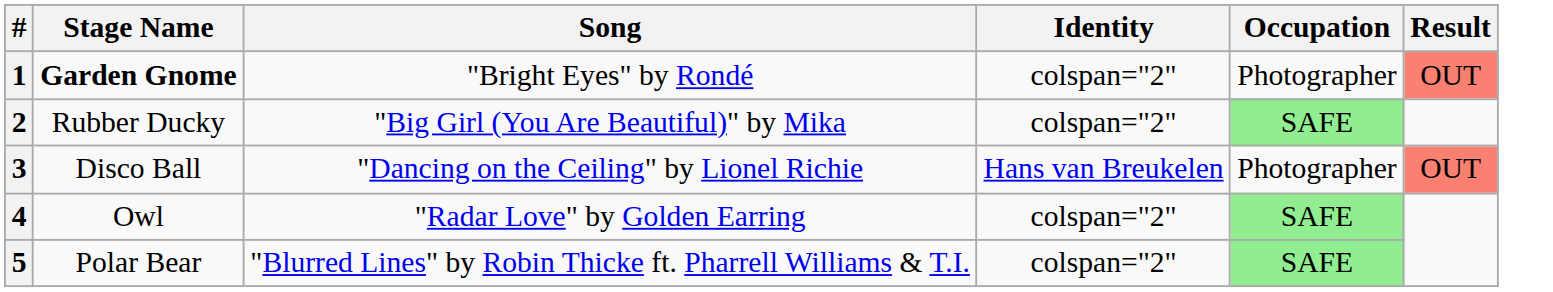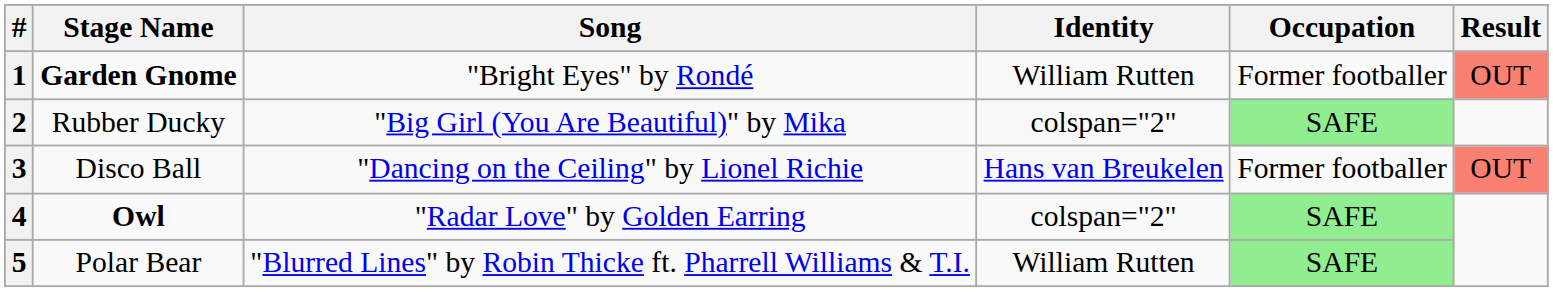(1104, 74) colspan="2" -> (1104, 74) William Rutten
(1317, 74) Photographer -> (1342, 74) Former footballer
(1317, 168) Photographer -> (1342, 168) Former footballer
(138, 215) normal -> (138, 215) bold
(1104, 262) colspan="2" -> (1104, 262) William Rutten
